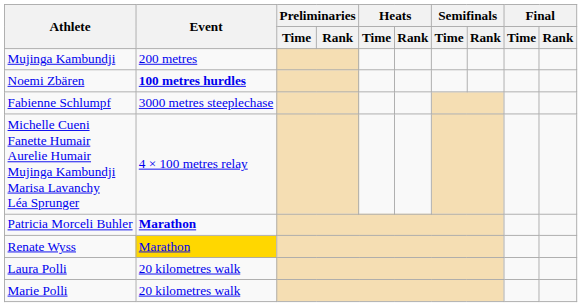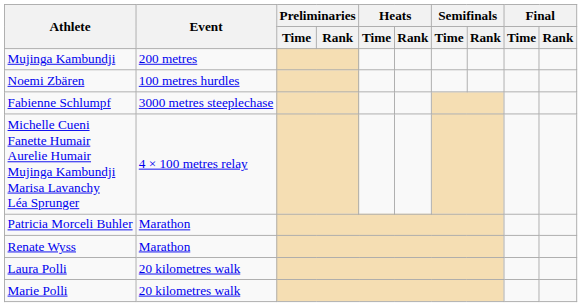(192, 81) bold -> (189, 81) normal
(167, 225) bold -> (165, 225) normal
(165, 246) gold background -> (165, 246) no background
